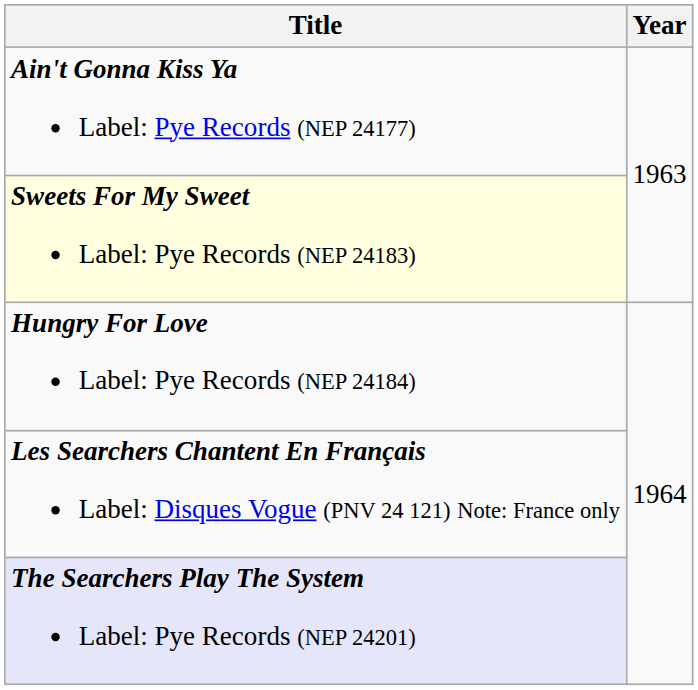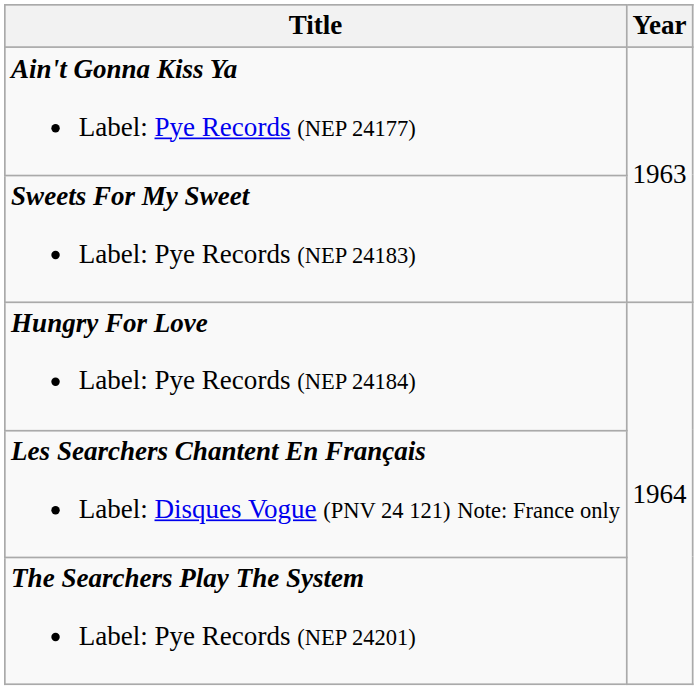(316, 225) lightyellow background -> (316, 225) no background
(316, 607) lavender background -> (316, 607) no background
